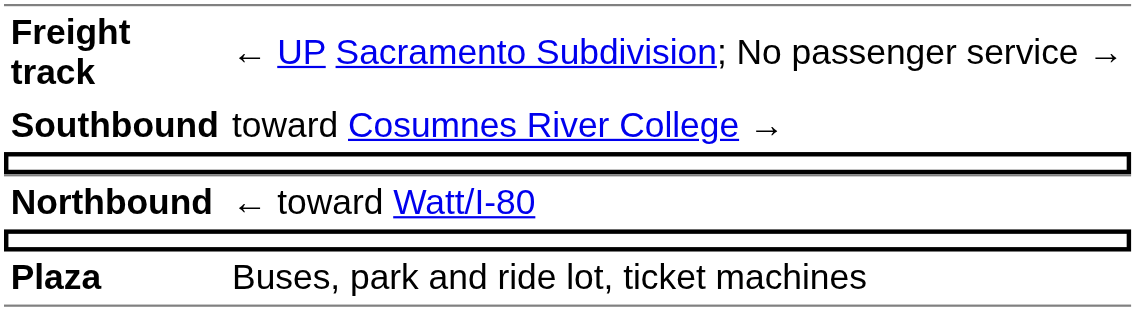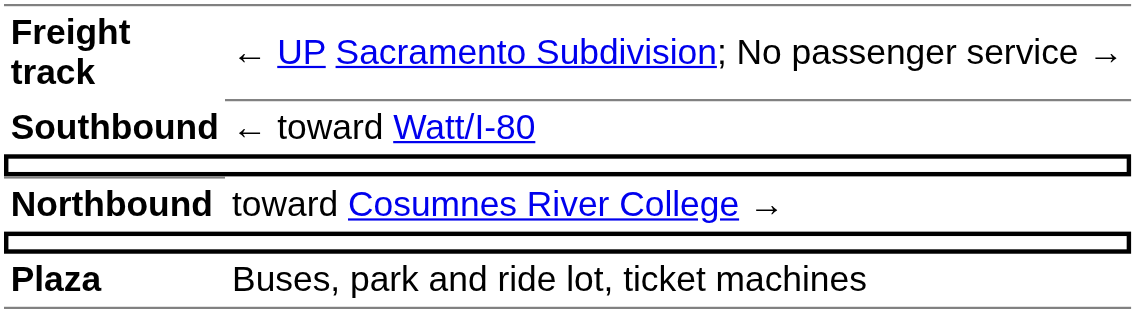(508, 124) toward Cosumnes River College → -> (384, 127) ← toward Watt/I-80
(384, 202) ← toward Watt/I-80 -> (508, 203) toward Cosumnes River College →
